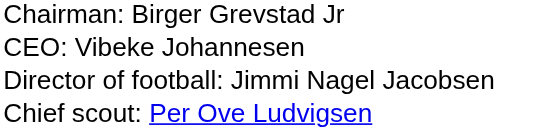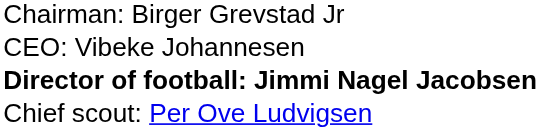(249, 80) normal -> (270, 80) bold
